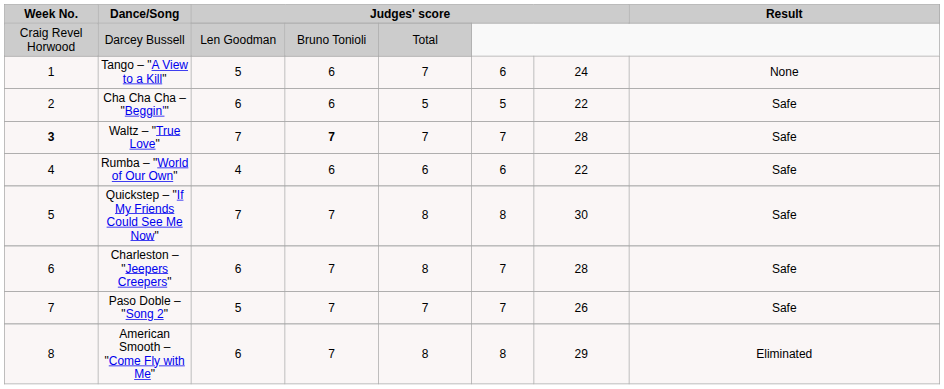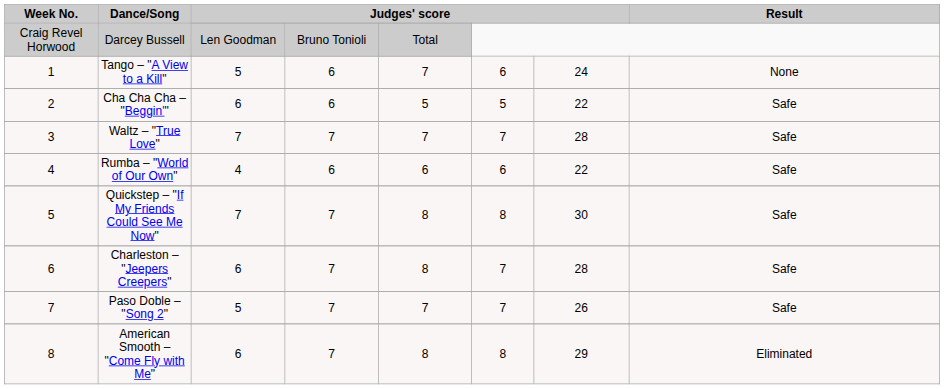(51, 137) bold -> (51, 137) normal
(332, 137) bold -> (332, 137) normal
